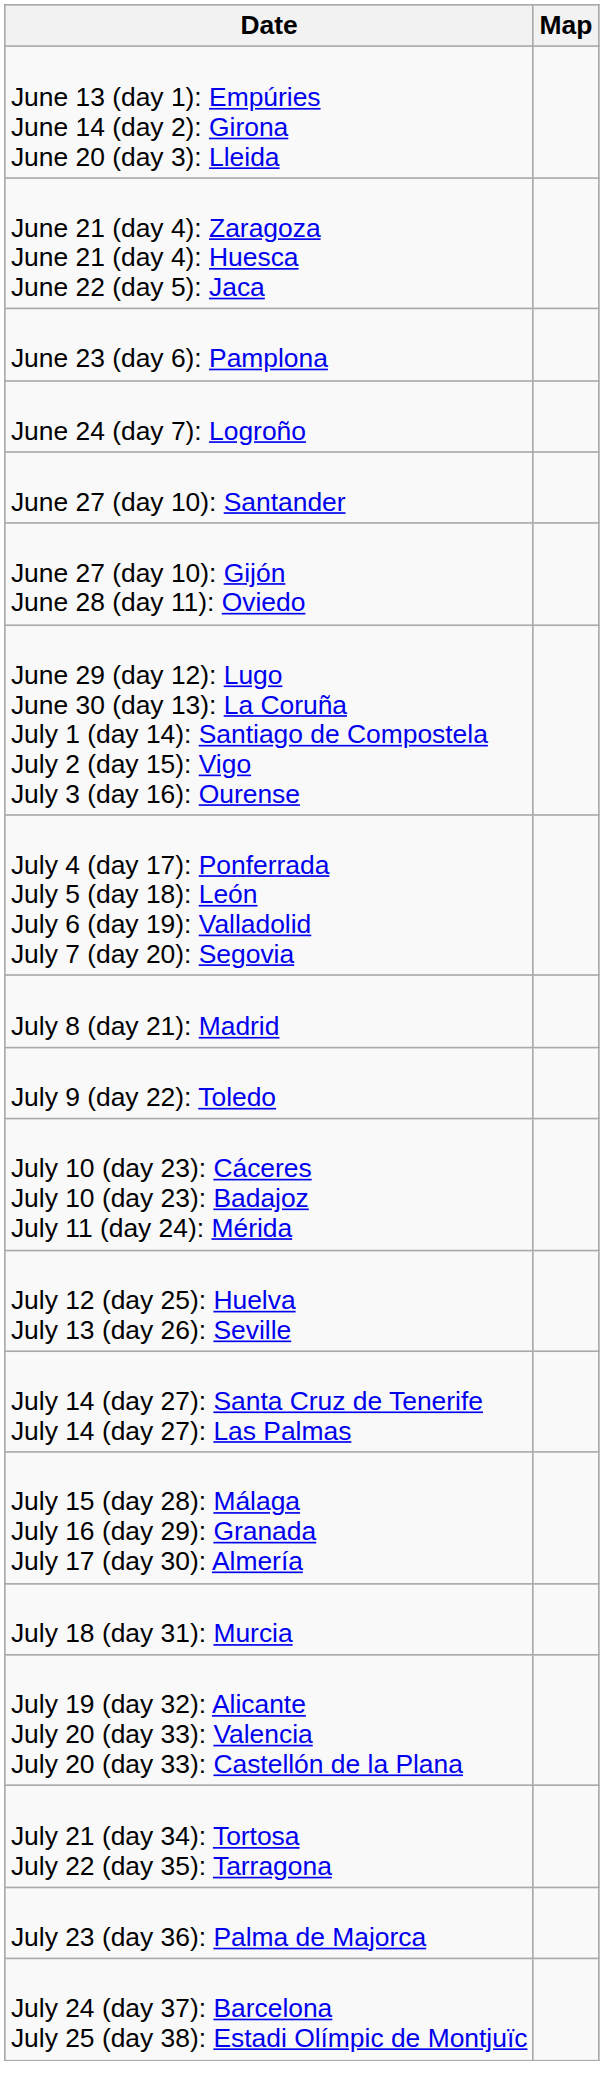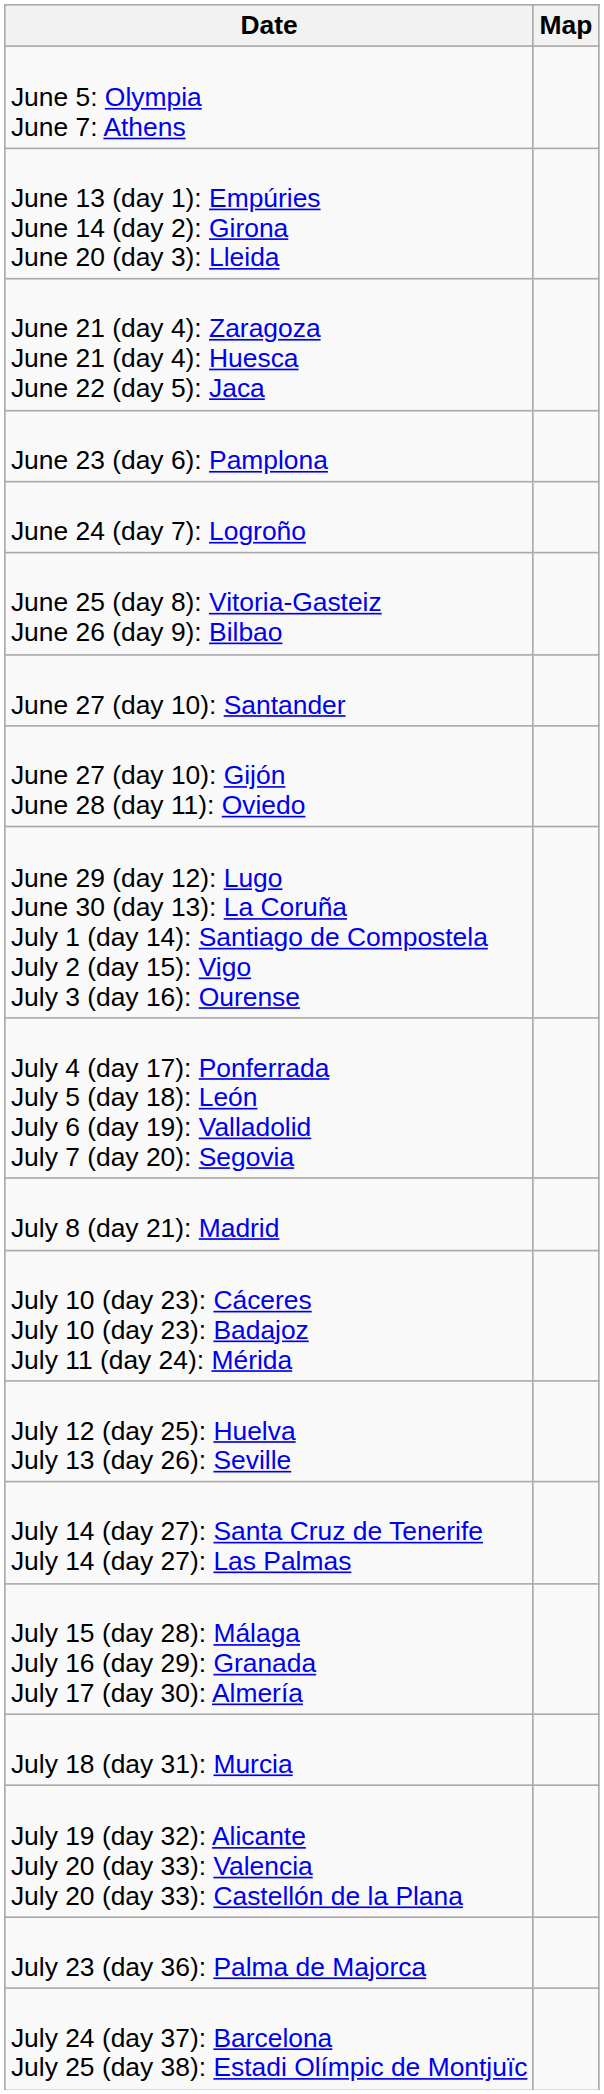+ row: (106, 111)
+ row: (196, 618)
- row: (143, 1097)
- row: (171, 1850)
